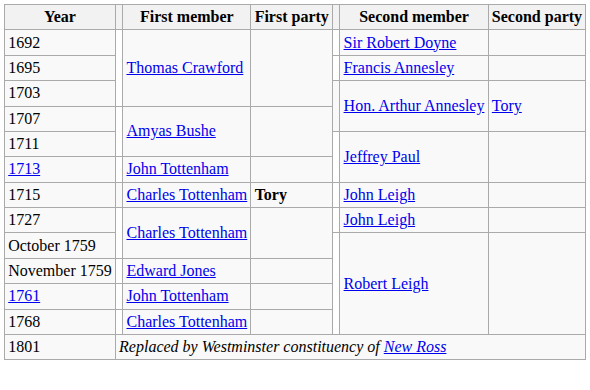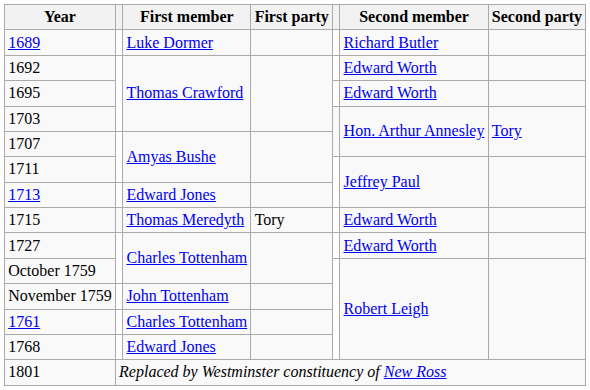+ row: (24, 42)
(400, 42) Sir Robert Doyne -> (390, 67) Edward Worth
(399, 67) Francis Annesley -> (390, 93) Edward Worth
(178, 169) John Tottenham -> (171, 194) Edward Jones
(187, 194) Charles Tottenham -> (185, 220) Thomas Meredyth
(271, 194) bold -> (270, 220) normal
(379, 194) John Leigh -> (390, 220) Edward Worth
(379, 220) John Leigh -> (390, 245) Edward Worth
(171, 270) Edward Jones -> (178, 296) John Tottenham
(178, 296) John Tottenham -> (187, 321) Charles Tottenham
(187, 321) Charles Tottenham -> (171, 347) Edward Jones
